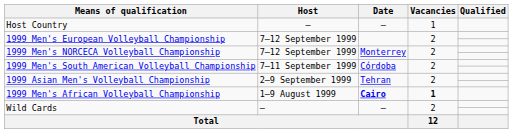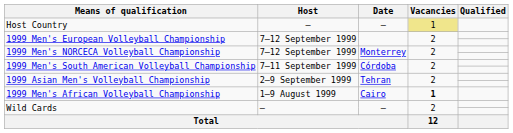(433, 25) no background -> (433, 25) khaki background
(373, 94) bold -> (373, 94) normal
